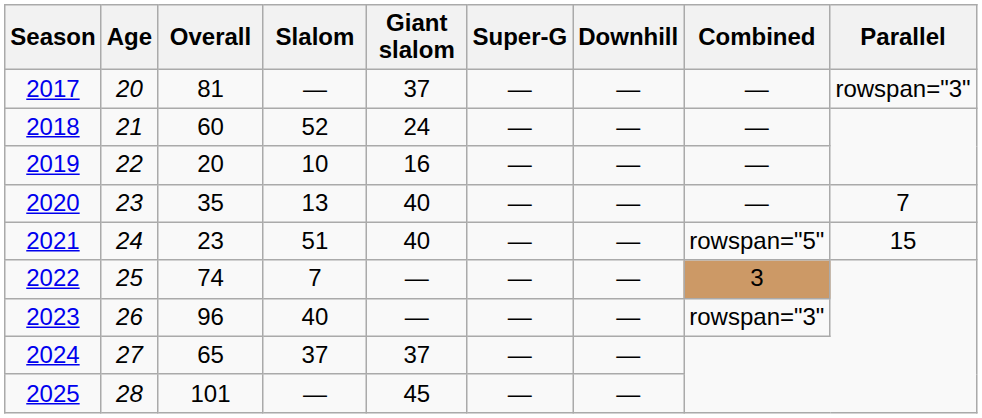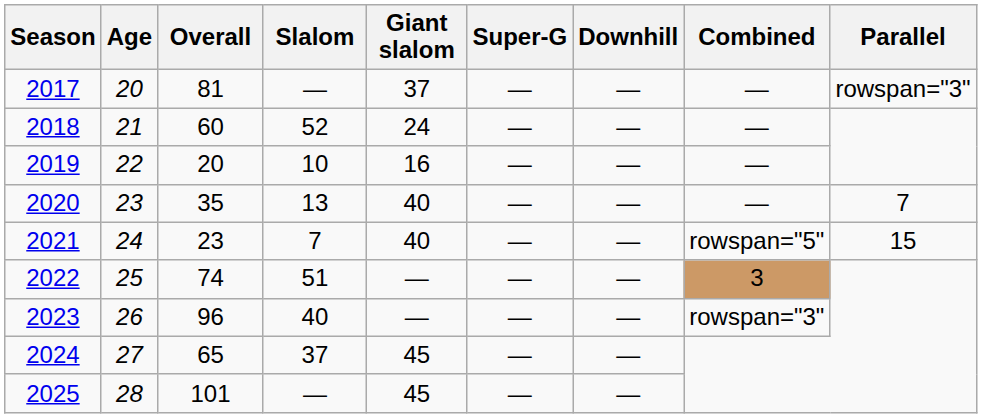(315, 240) 51 -> (315, 240) 7
(315, 278) 7 -> (315, 278) 51
(417, 355) 37 -> (417, 355) 45
